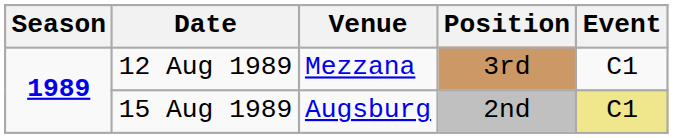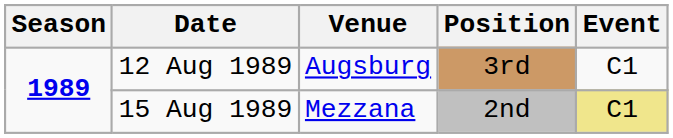(360, 69) Mezzana -> (368, 69) Augsburg
(368, 112) Augsburg -> (360, 112) Mezzana
